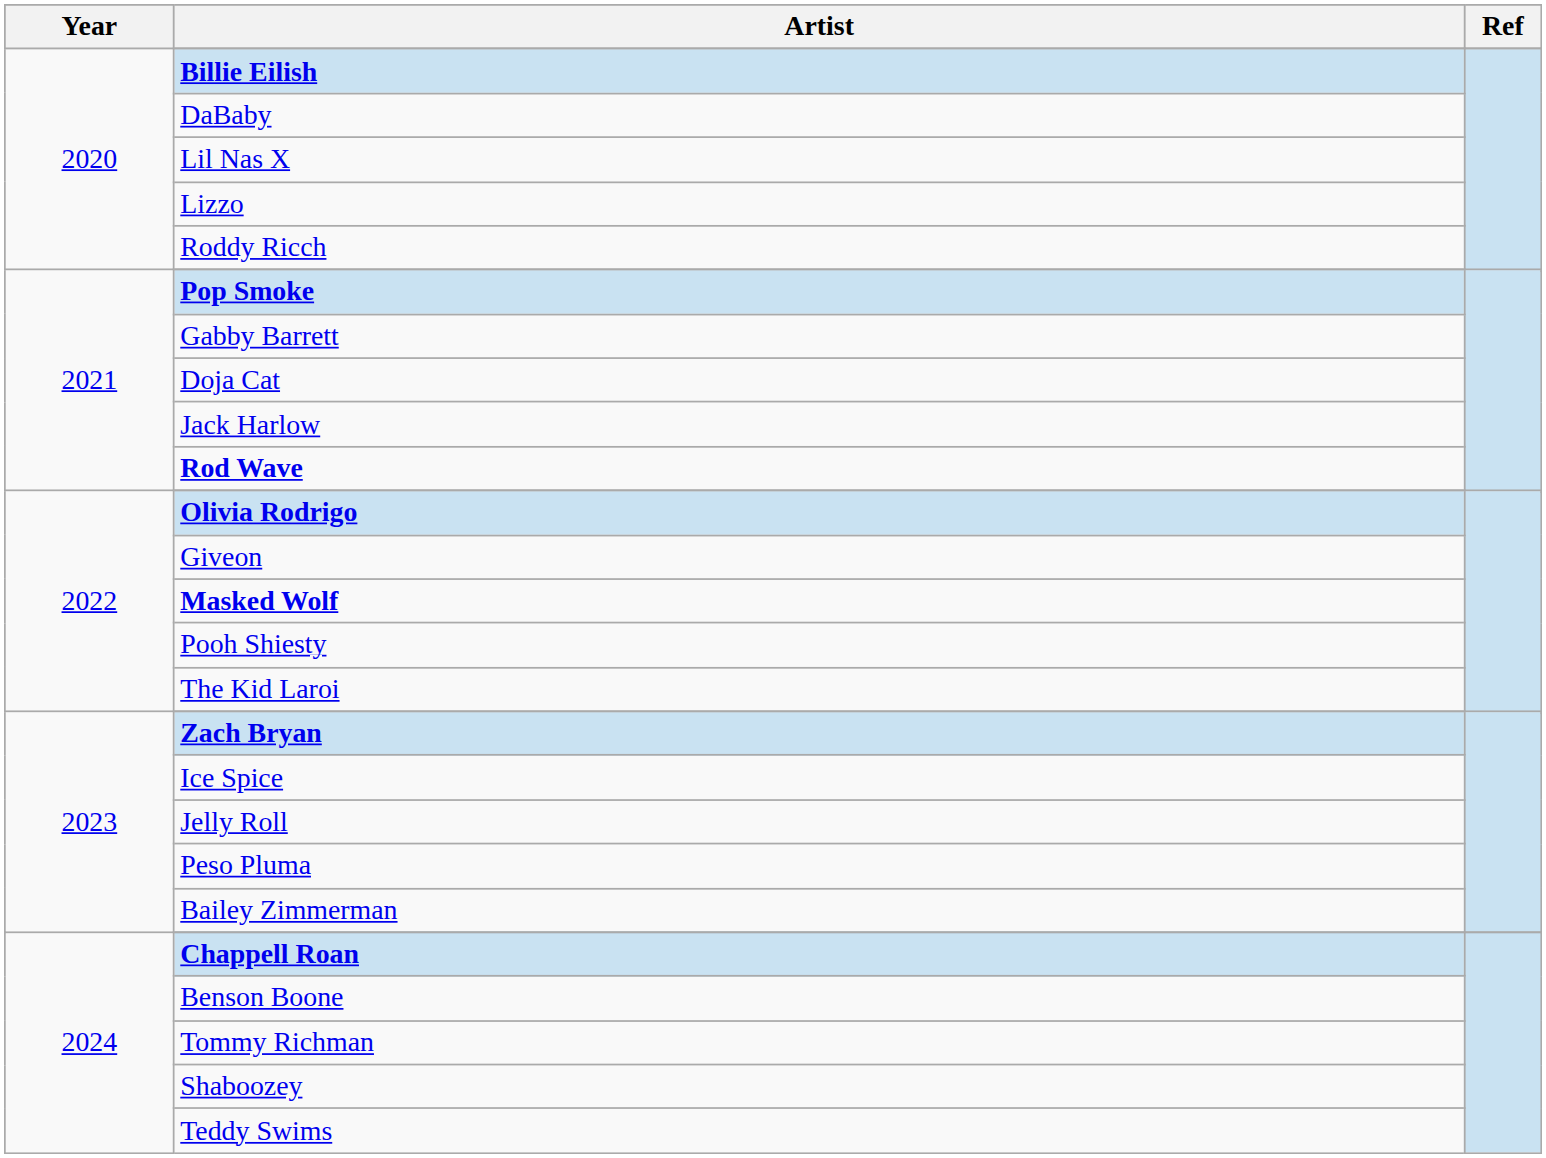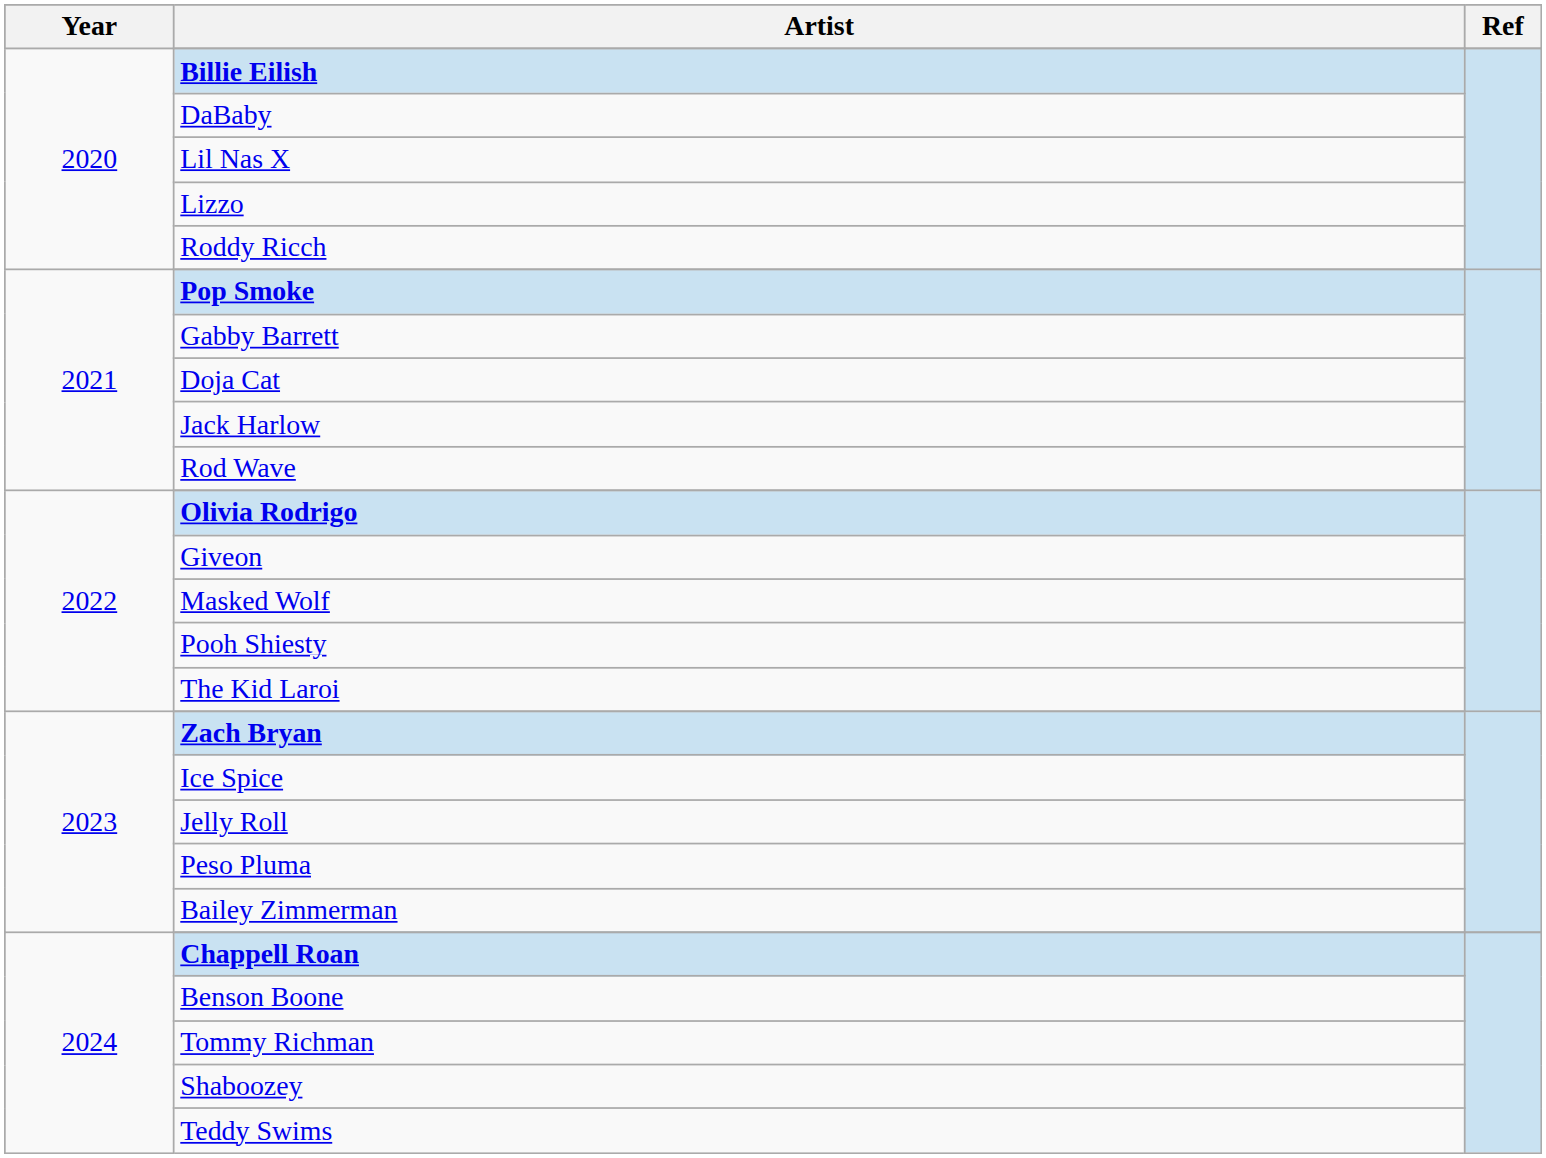(242, 468) bold -> (238, 468) normal
(259, 600) bold -> (255, 600) normal
